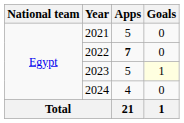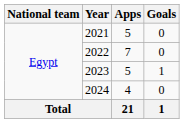(128, 52) bold -> (128, 52) normal
(161, 71) lightyellow background -> (161, 71) no background
